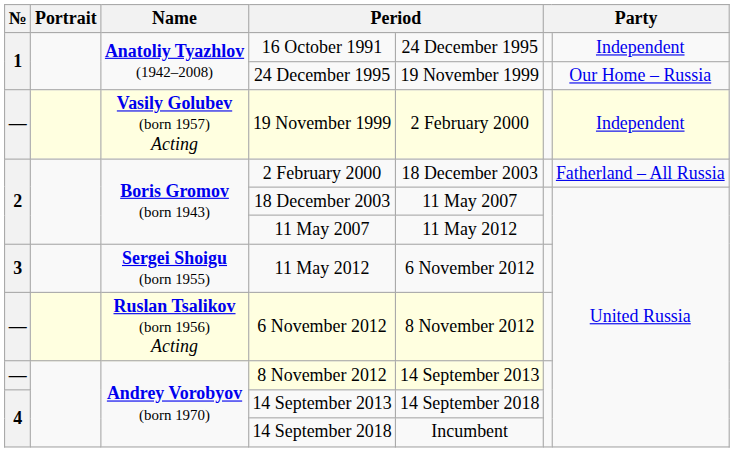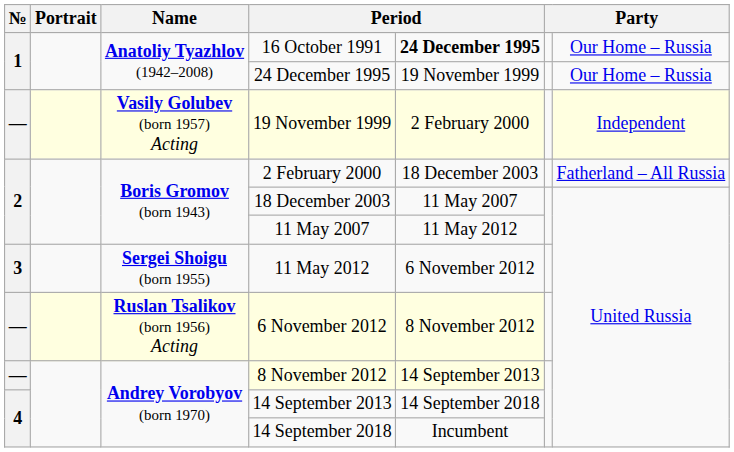(470, 47) normal -> (470, 47) bold
(640, 47) Independent -> (641, 47) Our Home – Russia
